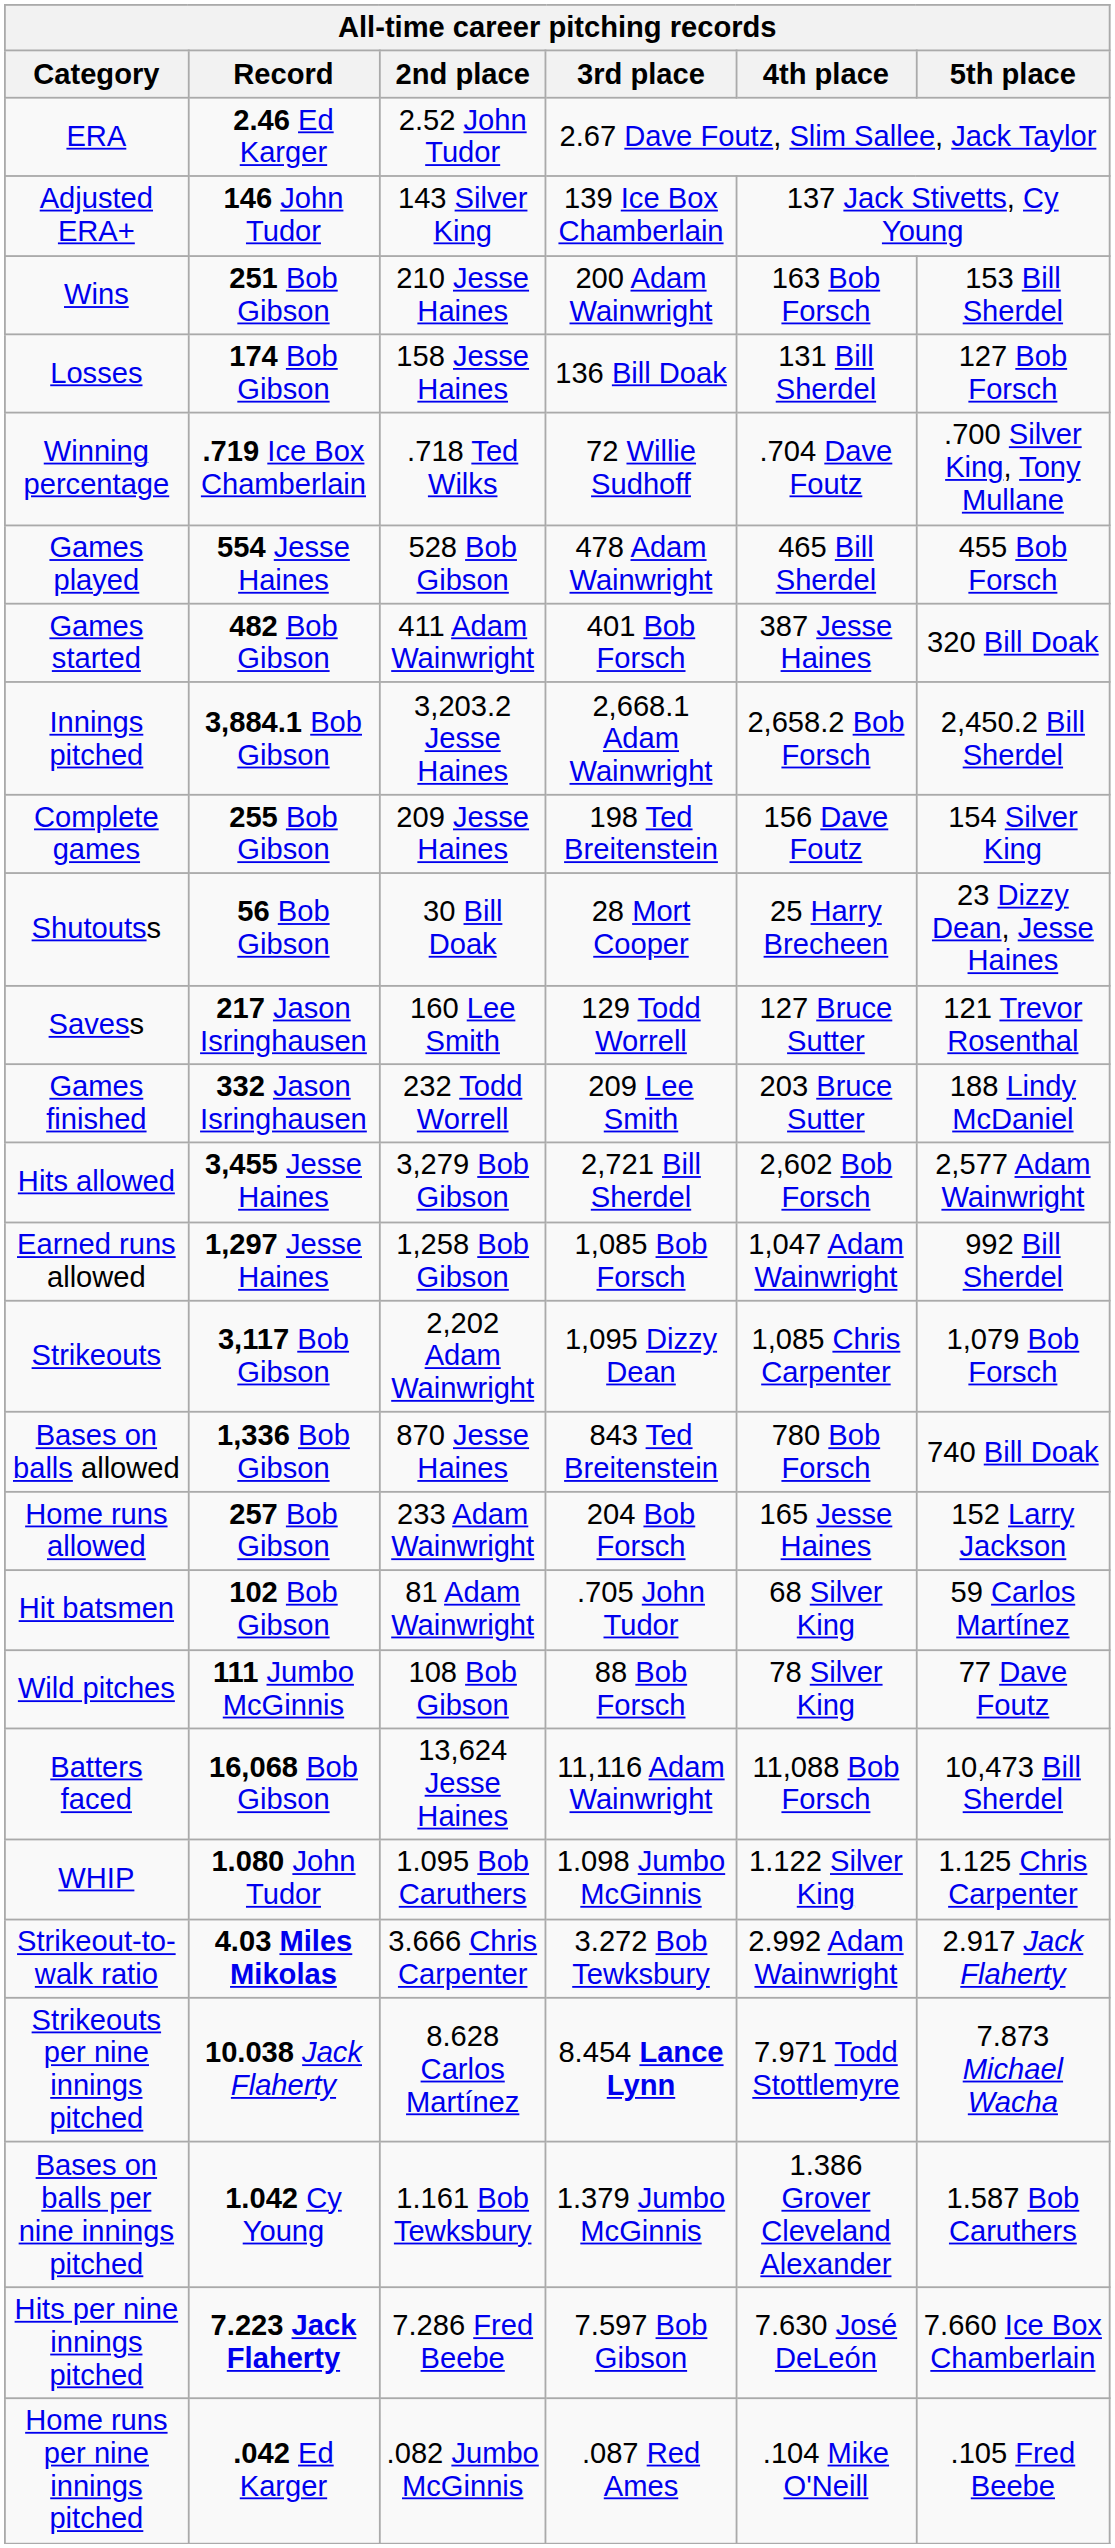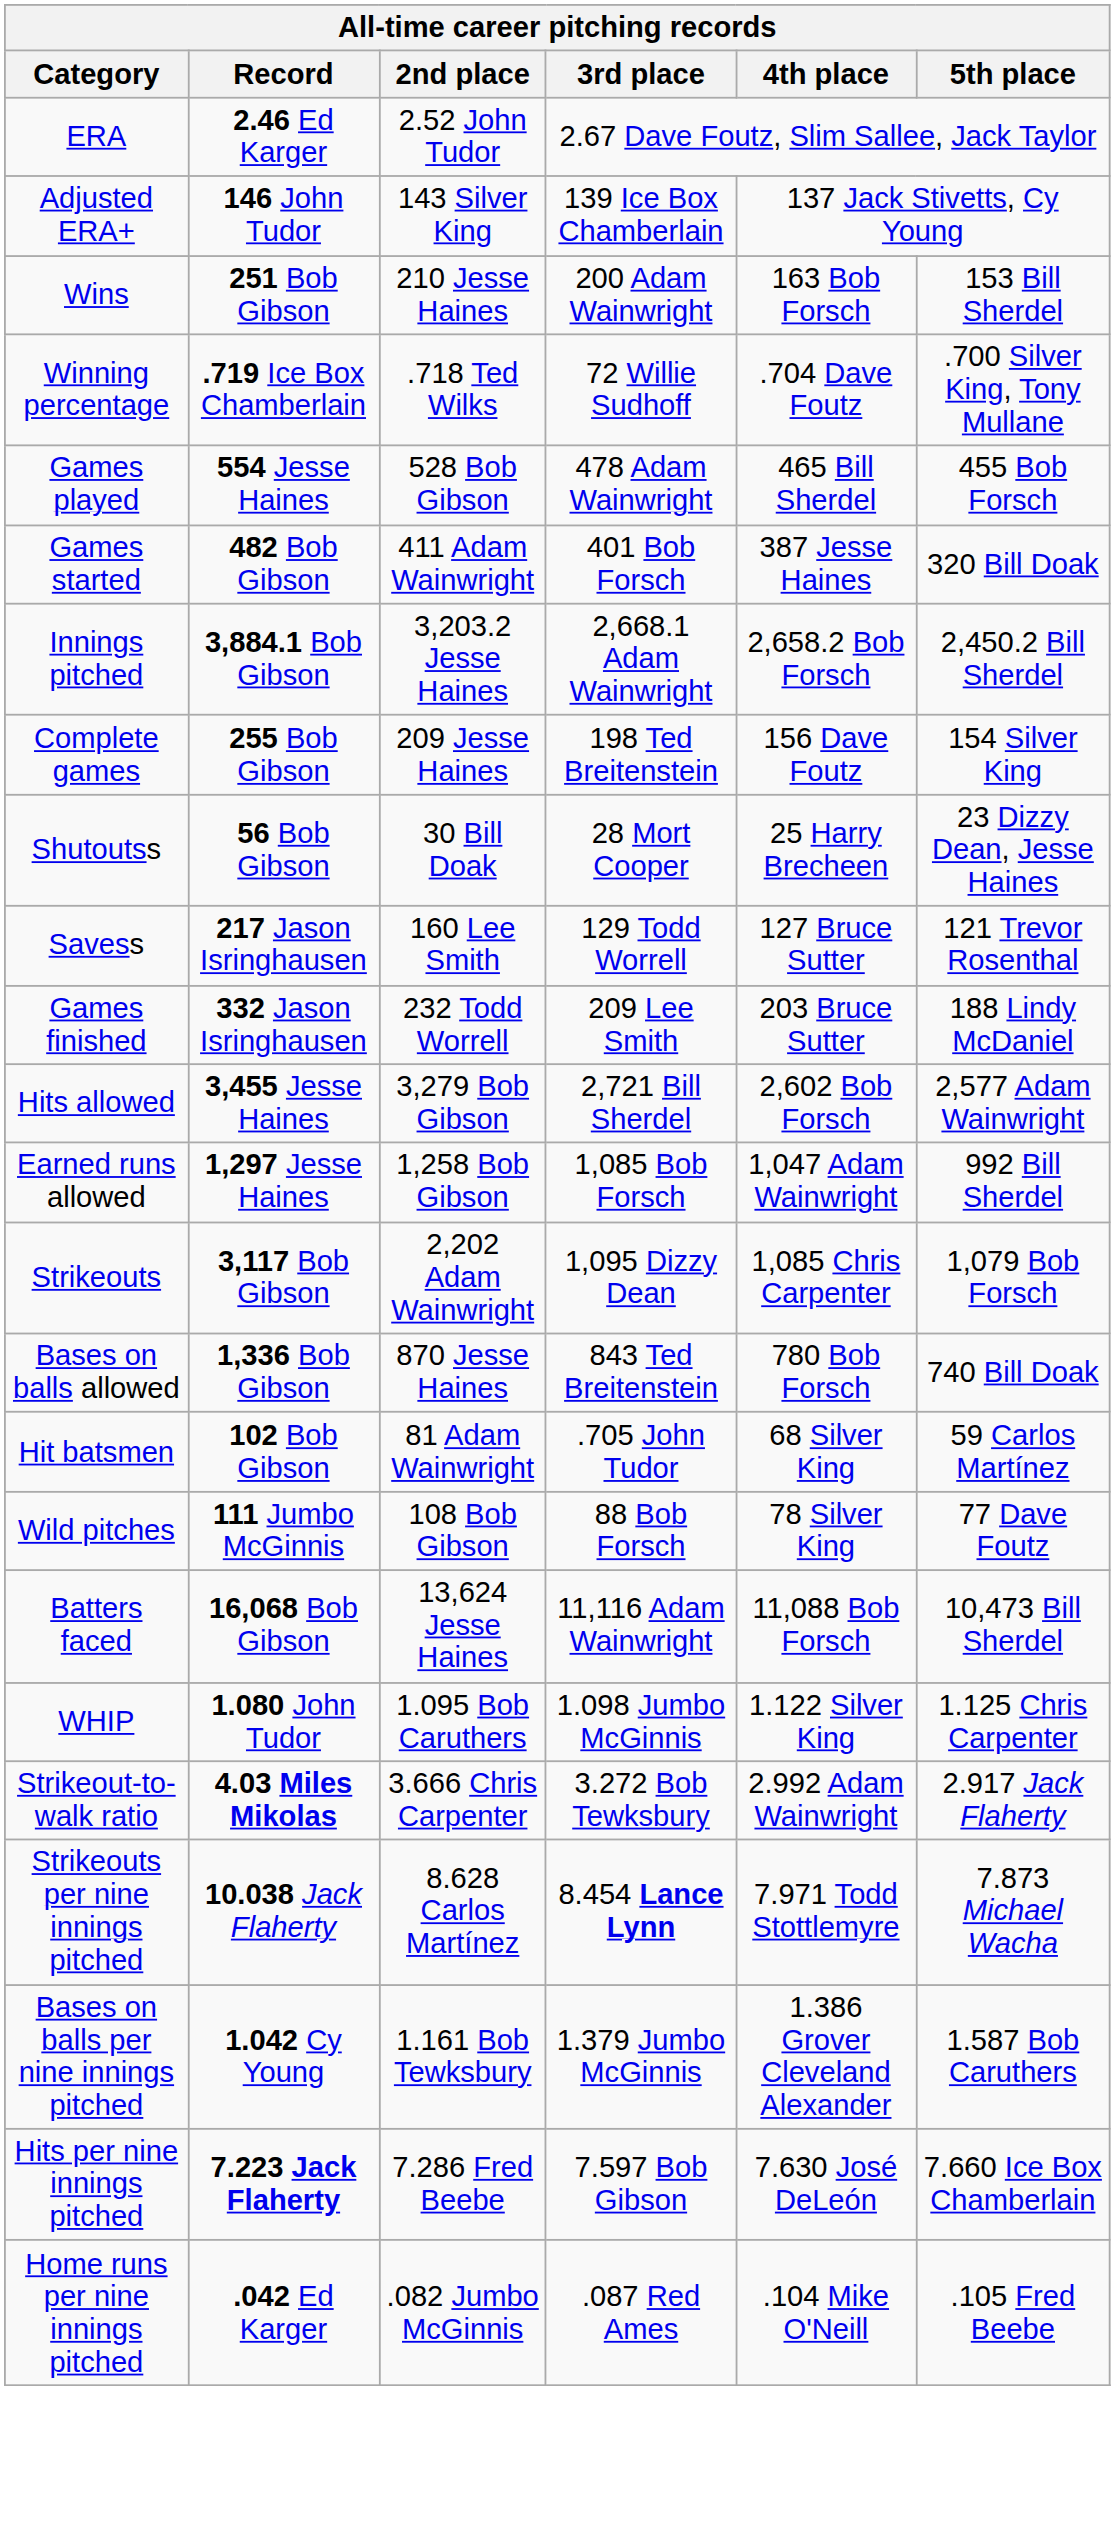- row: (96, 373)
- row: (96, 1530)
